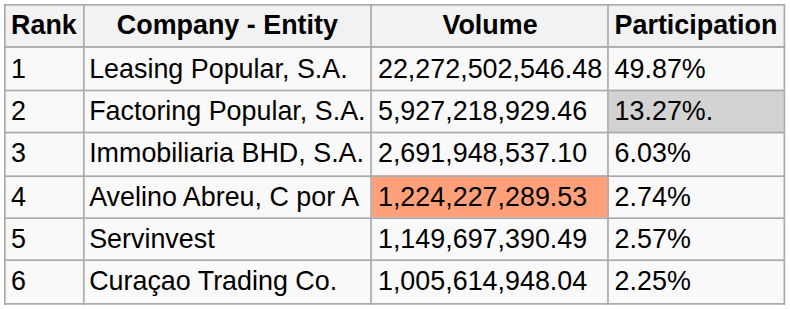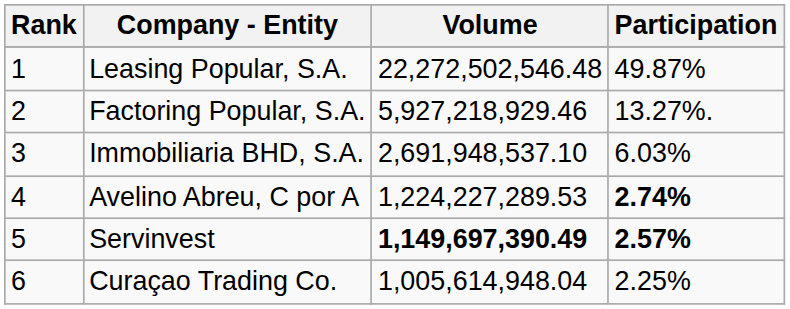(664, 111) lightgrey background -> (664, 111) no background
(483, 196) lightsalmon background -> (483, 196) no background
(653, 196) normal -> (653, 196) bold
(483, 238) normal -> (483, 238) bold
(653, 238) normal -> (653, 238) bold
